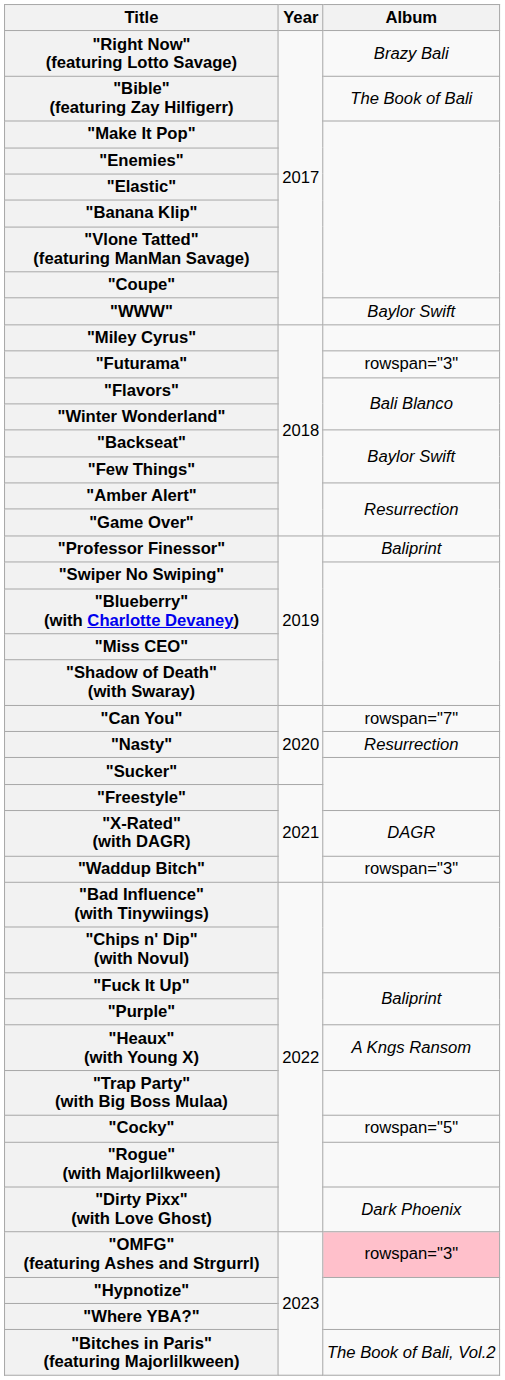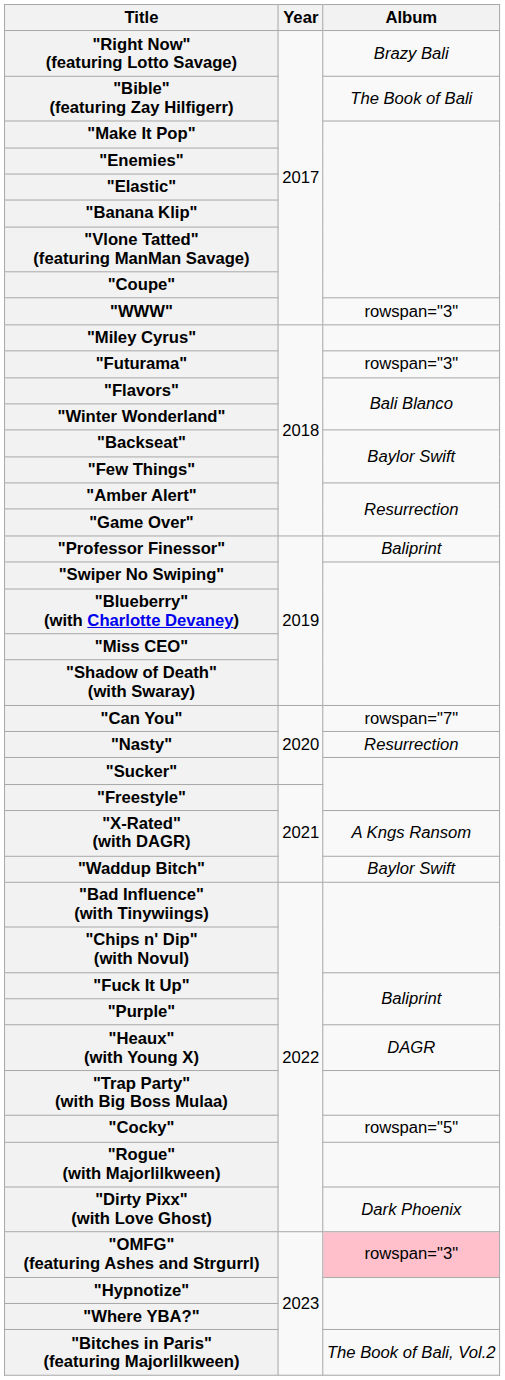(411, 311) Baylor Swift -> (411, 311) rowspan="3"
(411, 833) DAGR -> (411, 833) A Kngs Ransom
(411, 868) rowspan="3" -> (411, 868) Baylor Swift
(411, 1047) A Kngs Ransom -> (411, 1047) DAGR
